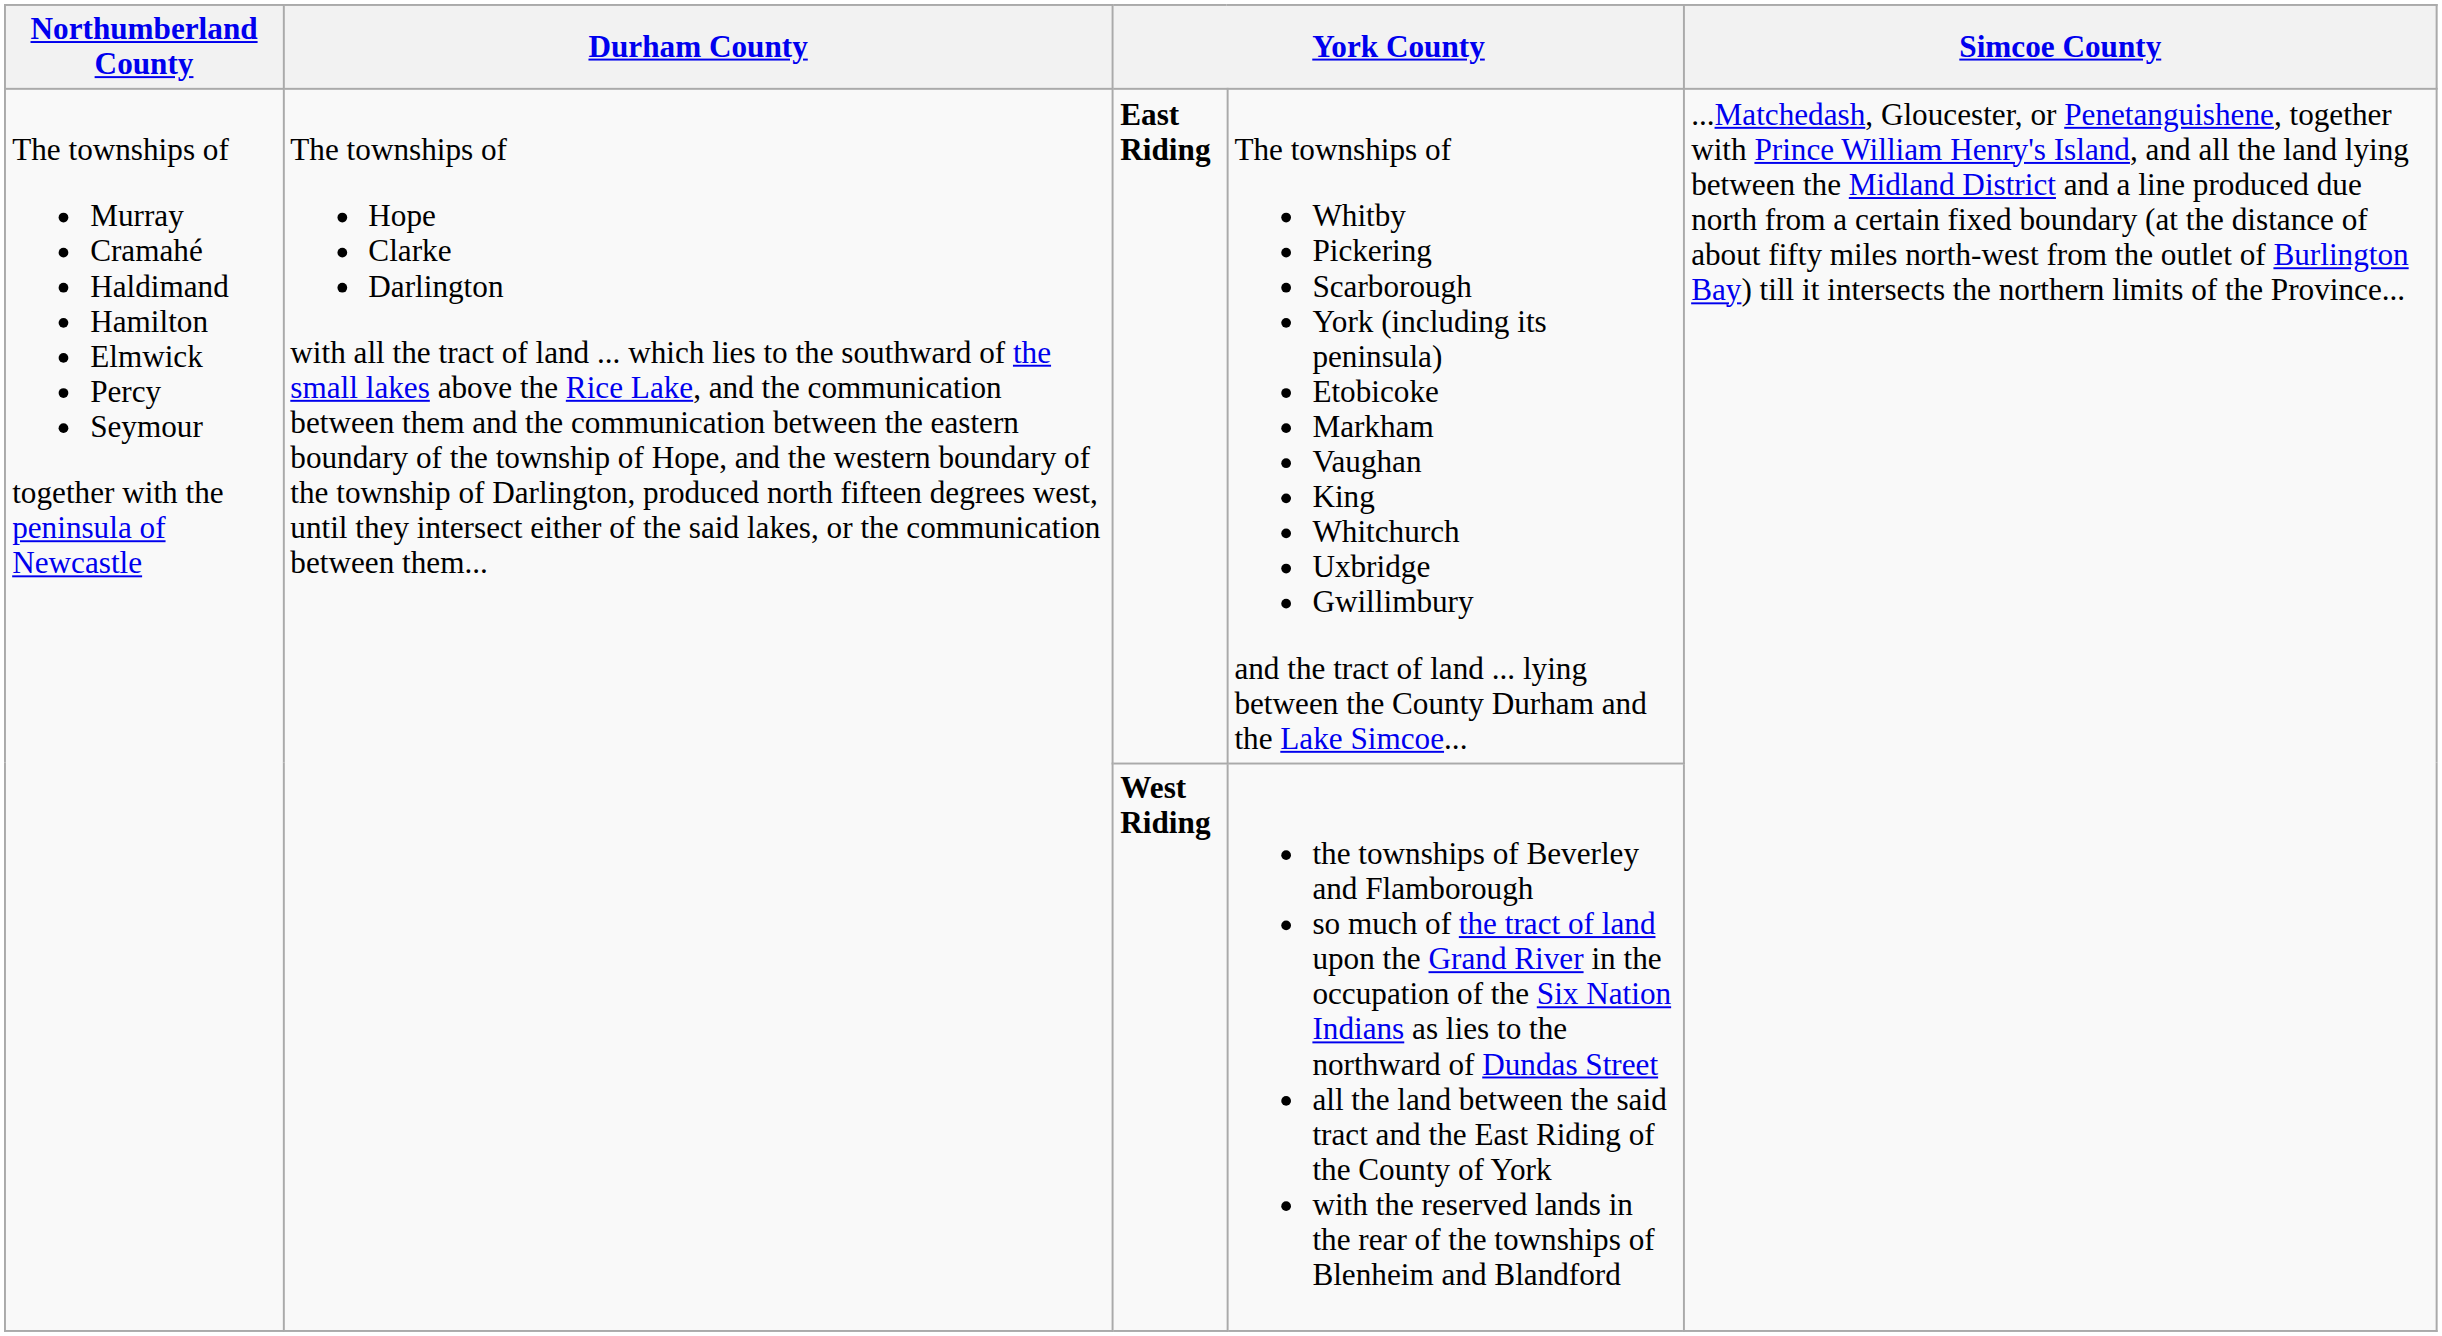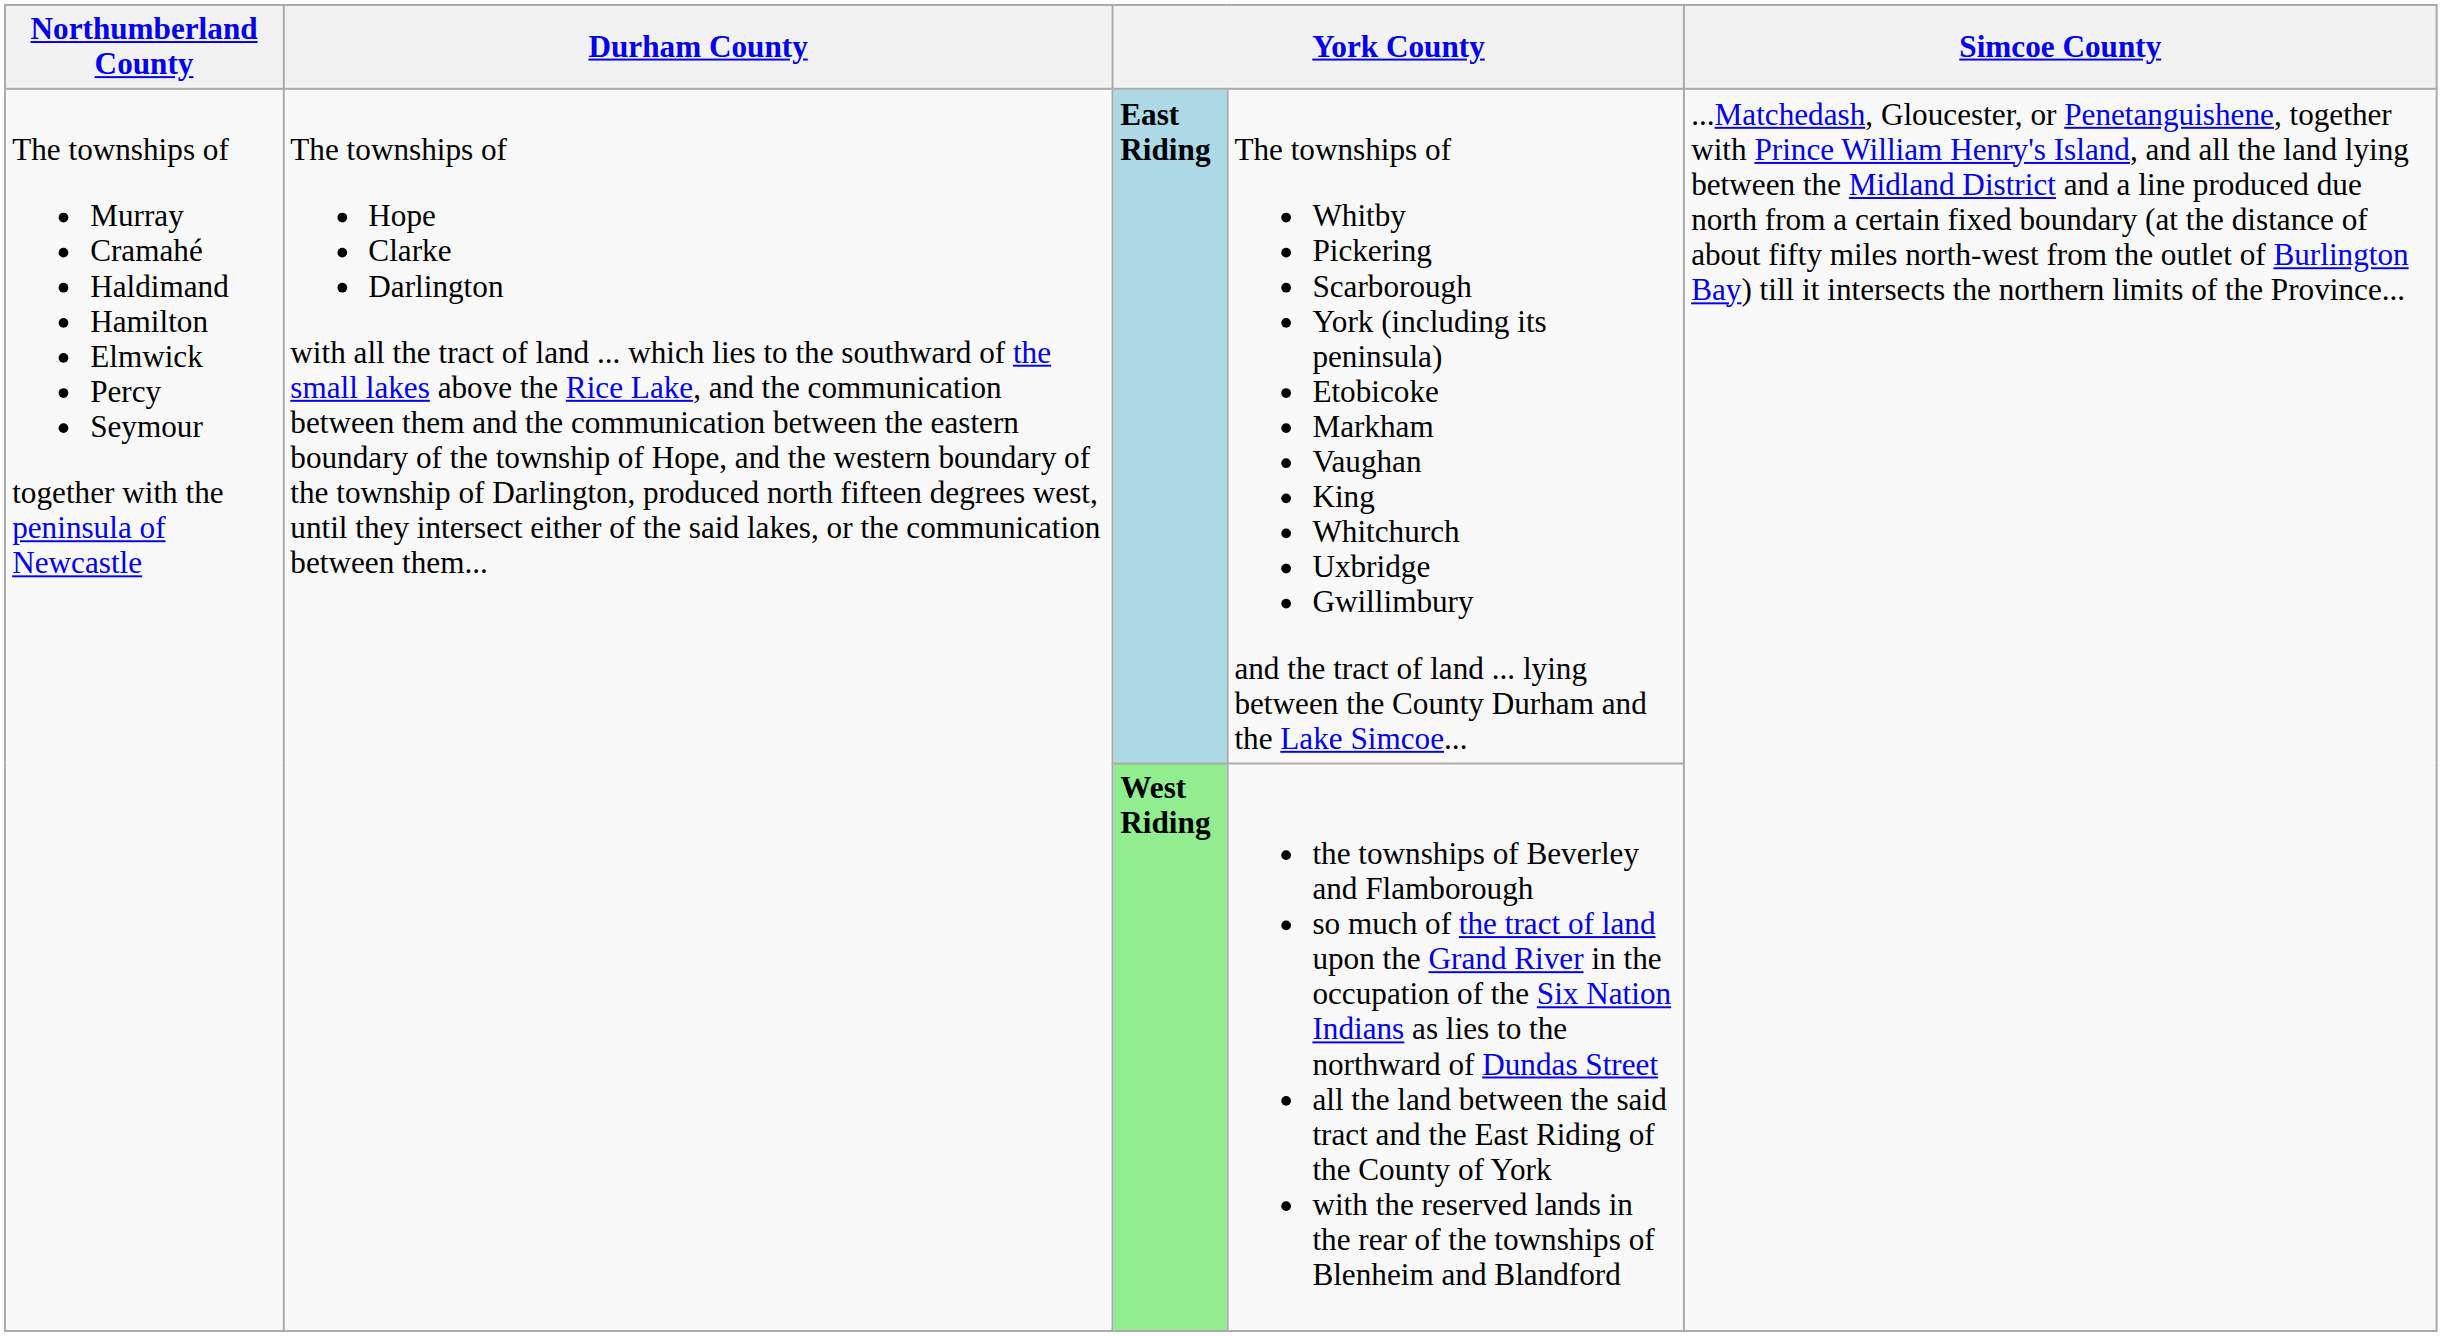(1165, 131) no background -> (1165, 131) lightblue background
(1165, 804) no background -> (1165, 804) lightgreen background
